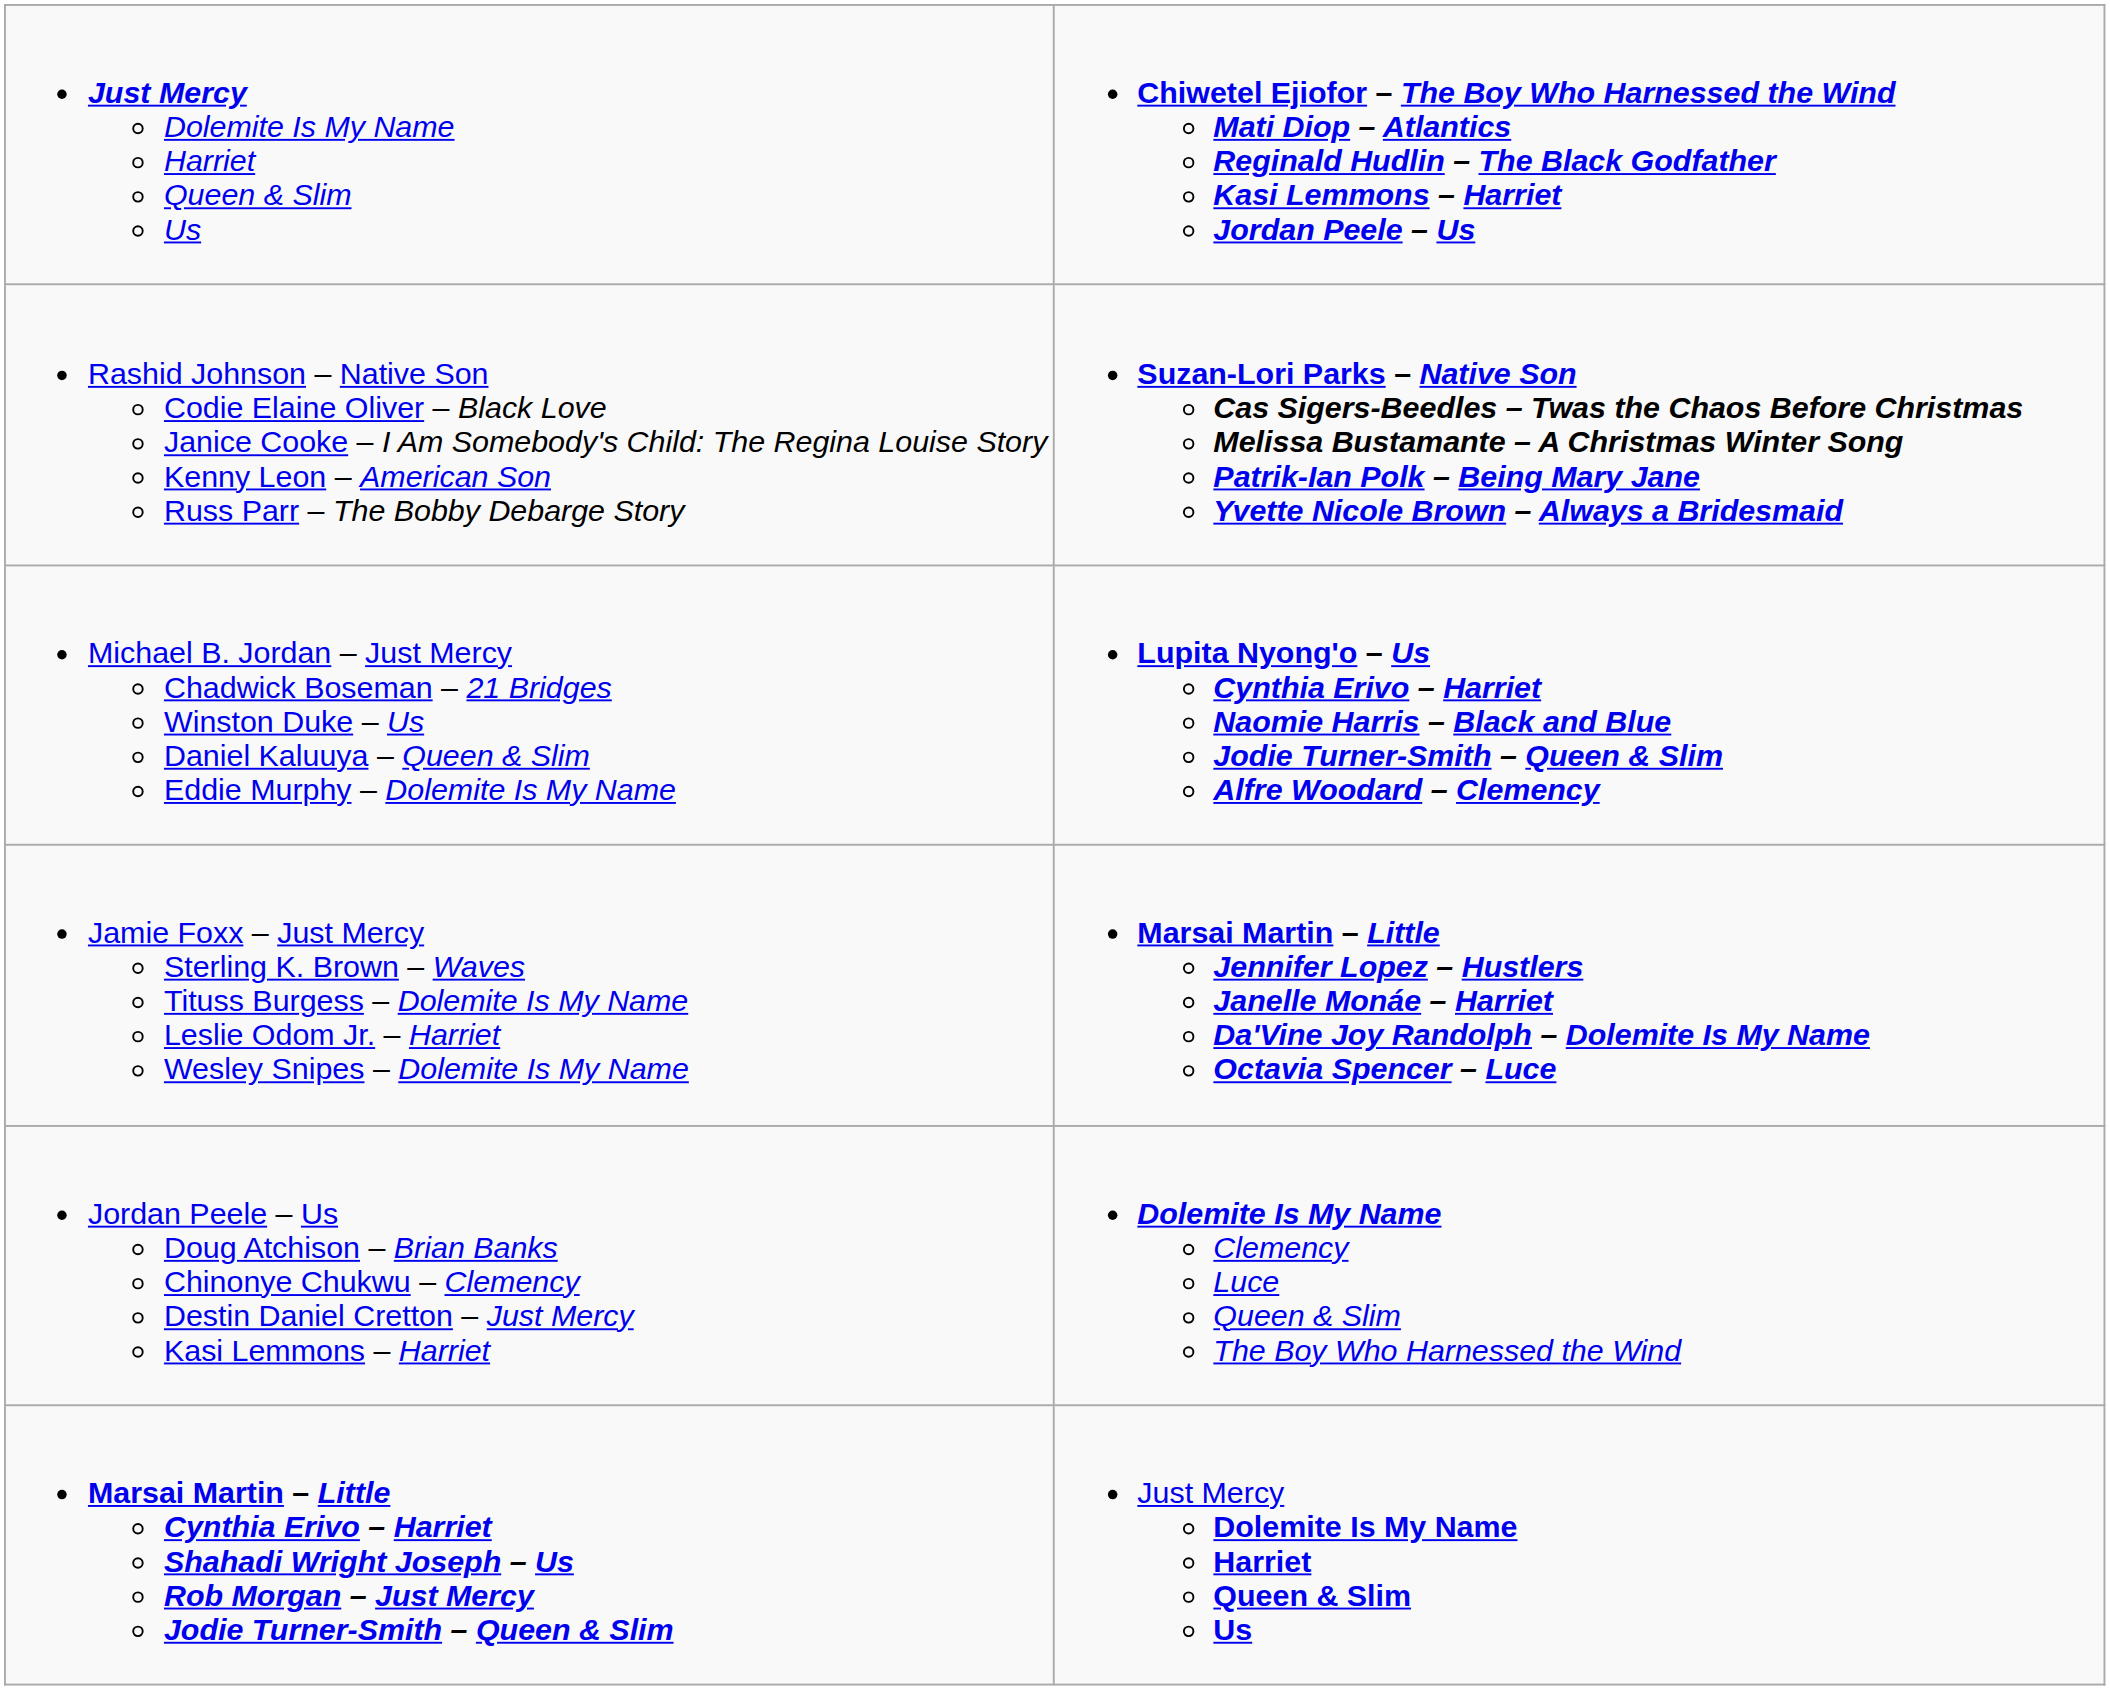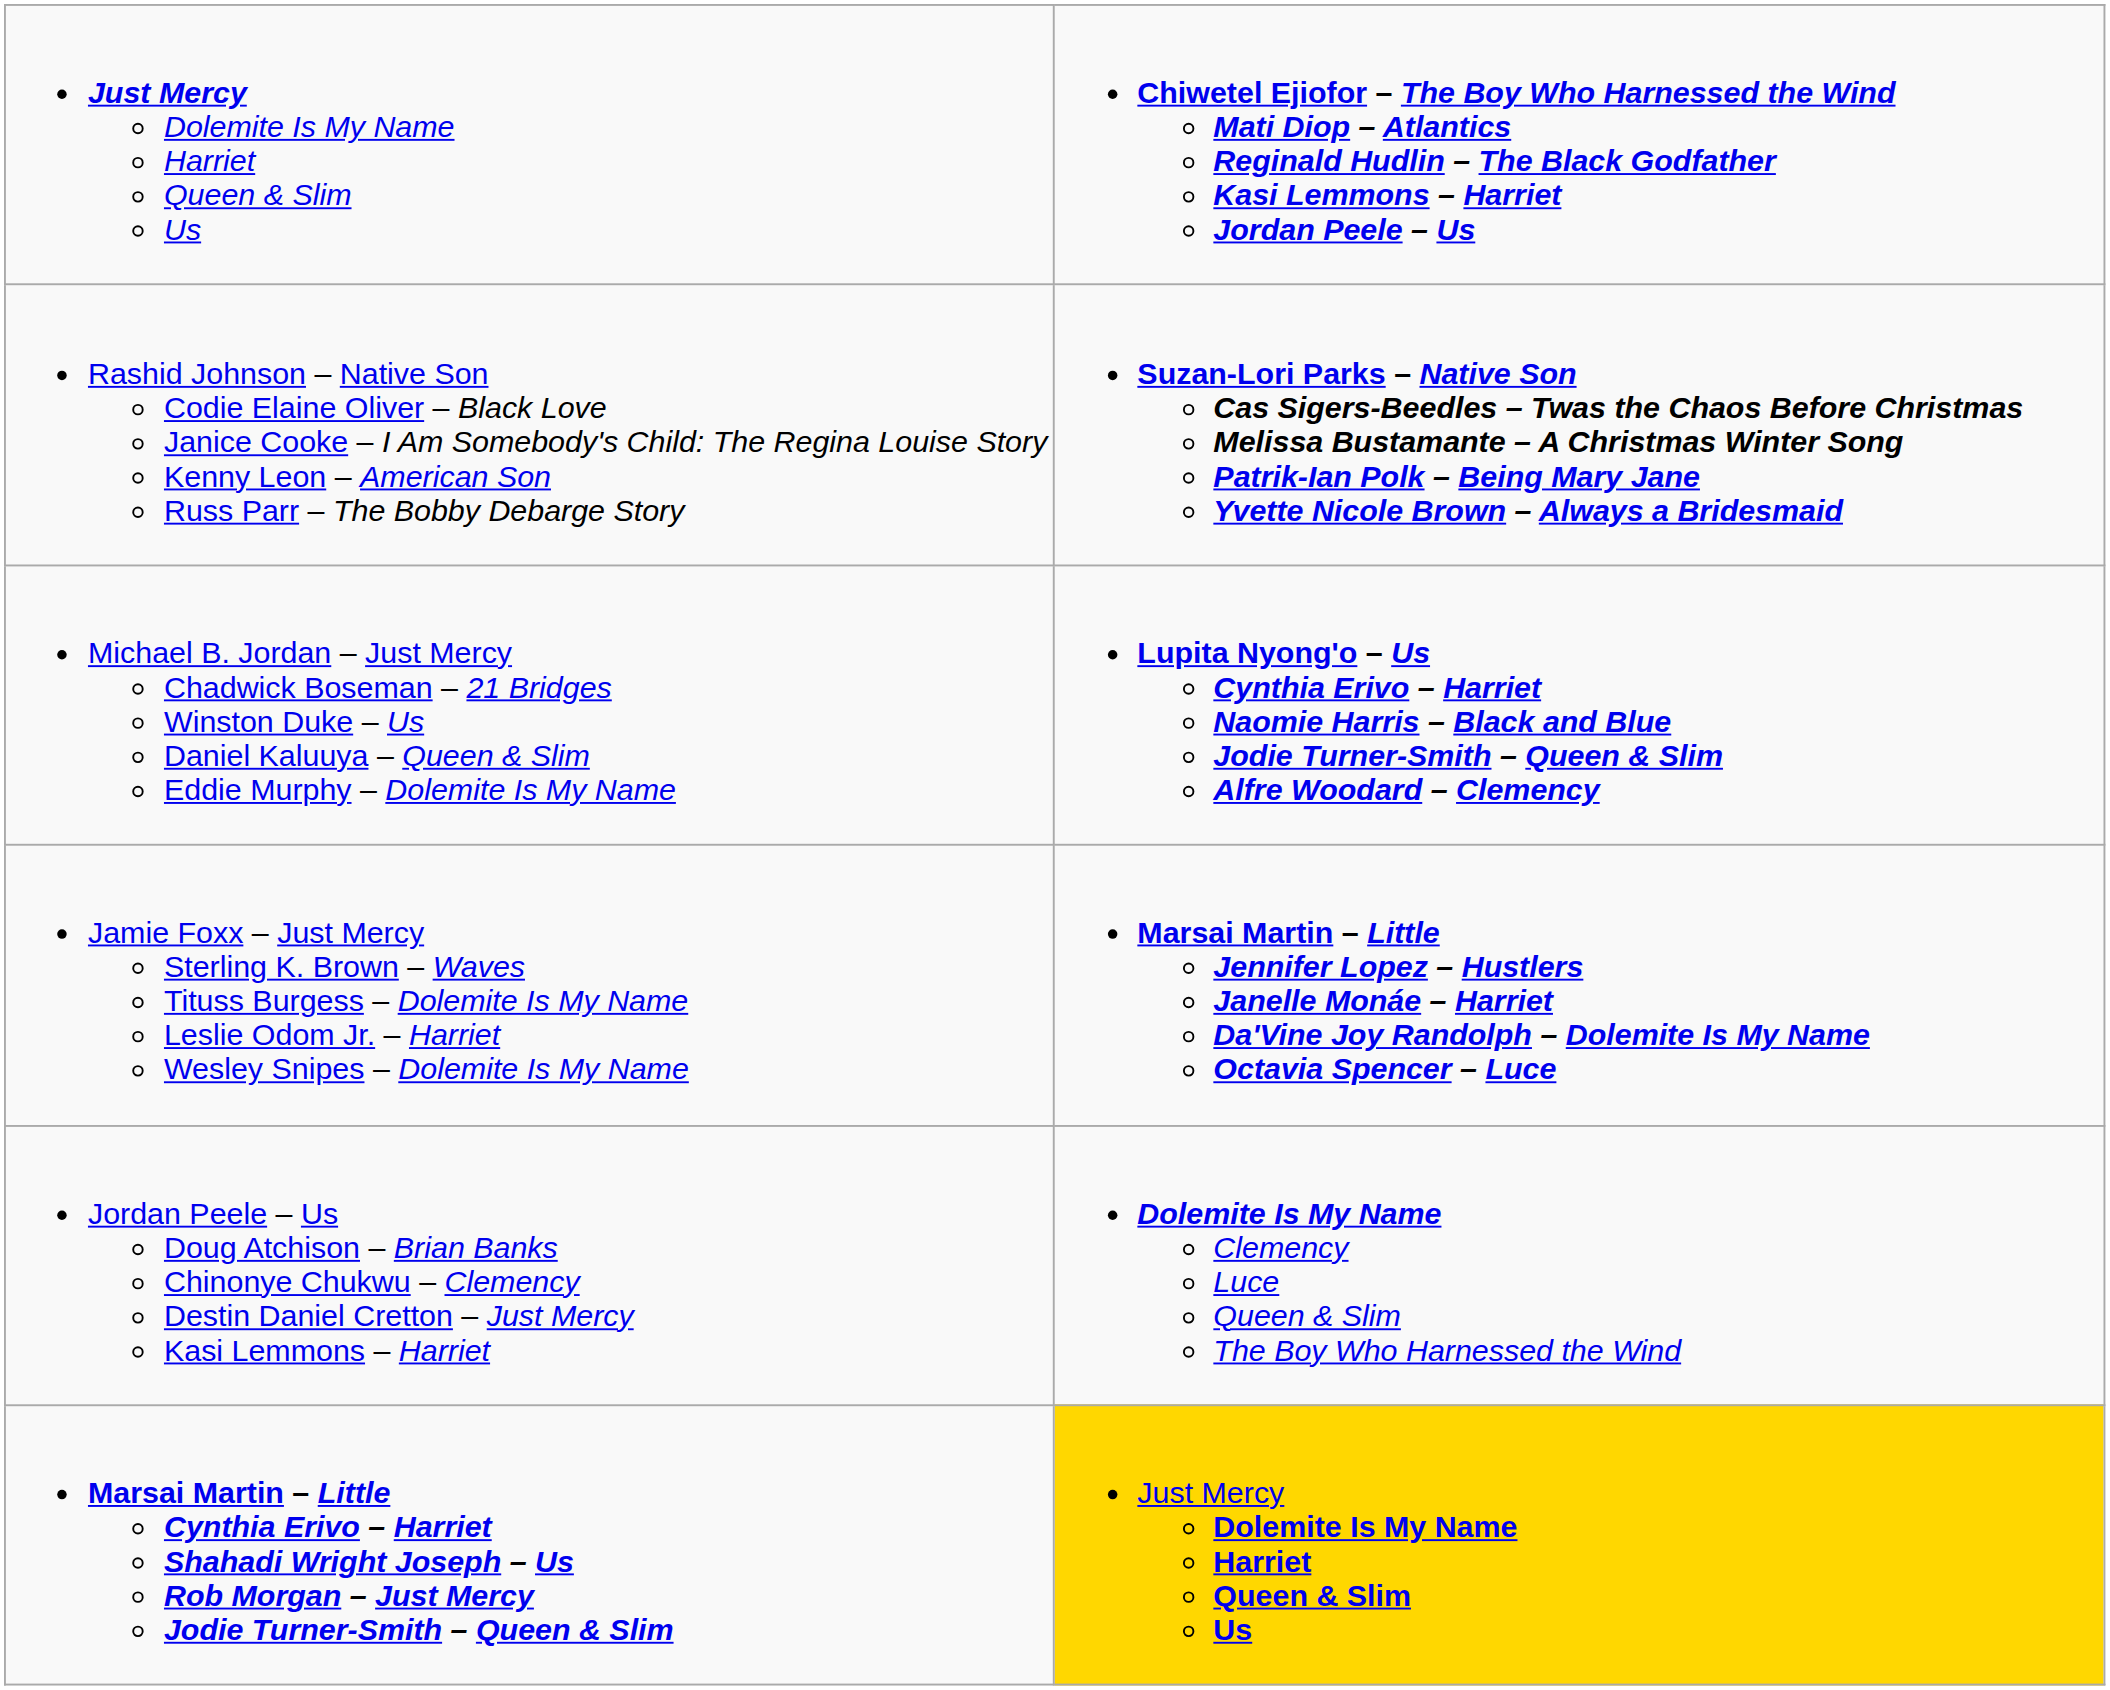(1579, 1562) no background -> (1579, 1562) gold background
